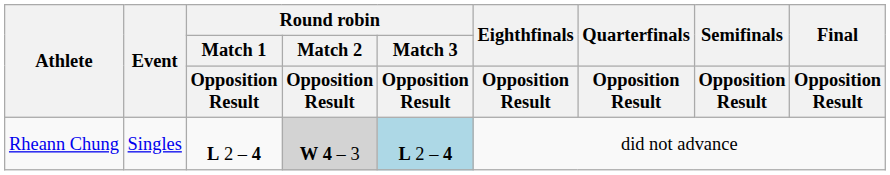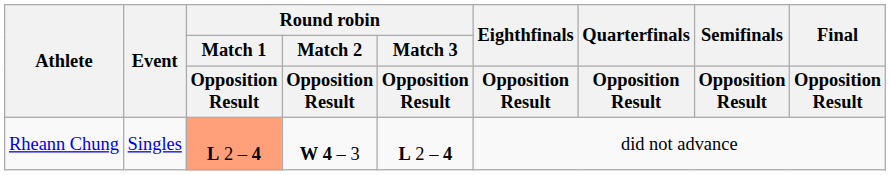(234, 154) no background -> (234, 154) lightsalmon background
(330, 154) lightgrey background -> (330, 154) no background
(425, 154) lightblue background -> (425, 154) no background
